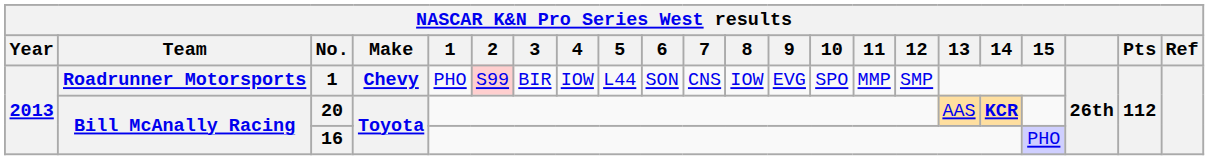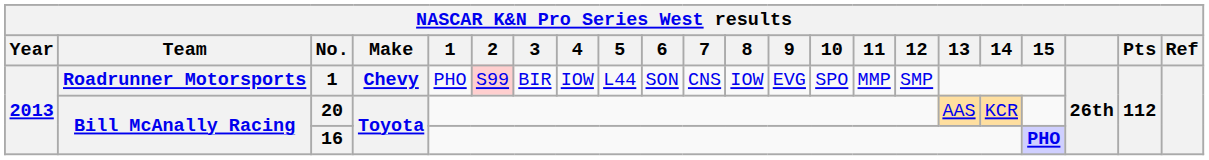(1001, 110) bold -> (1001, 110) normal
(1044, 140) normal -> (1044, 140) bold
